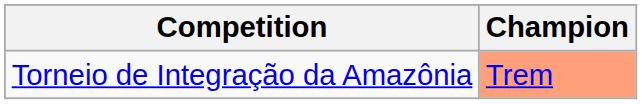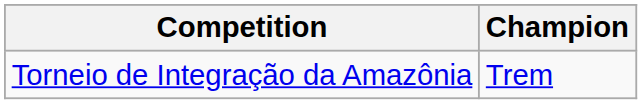(519, 74) lightsalmon background -> (519, 74) no background
